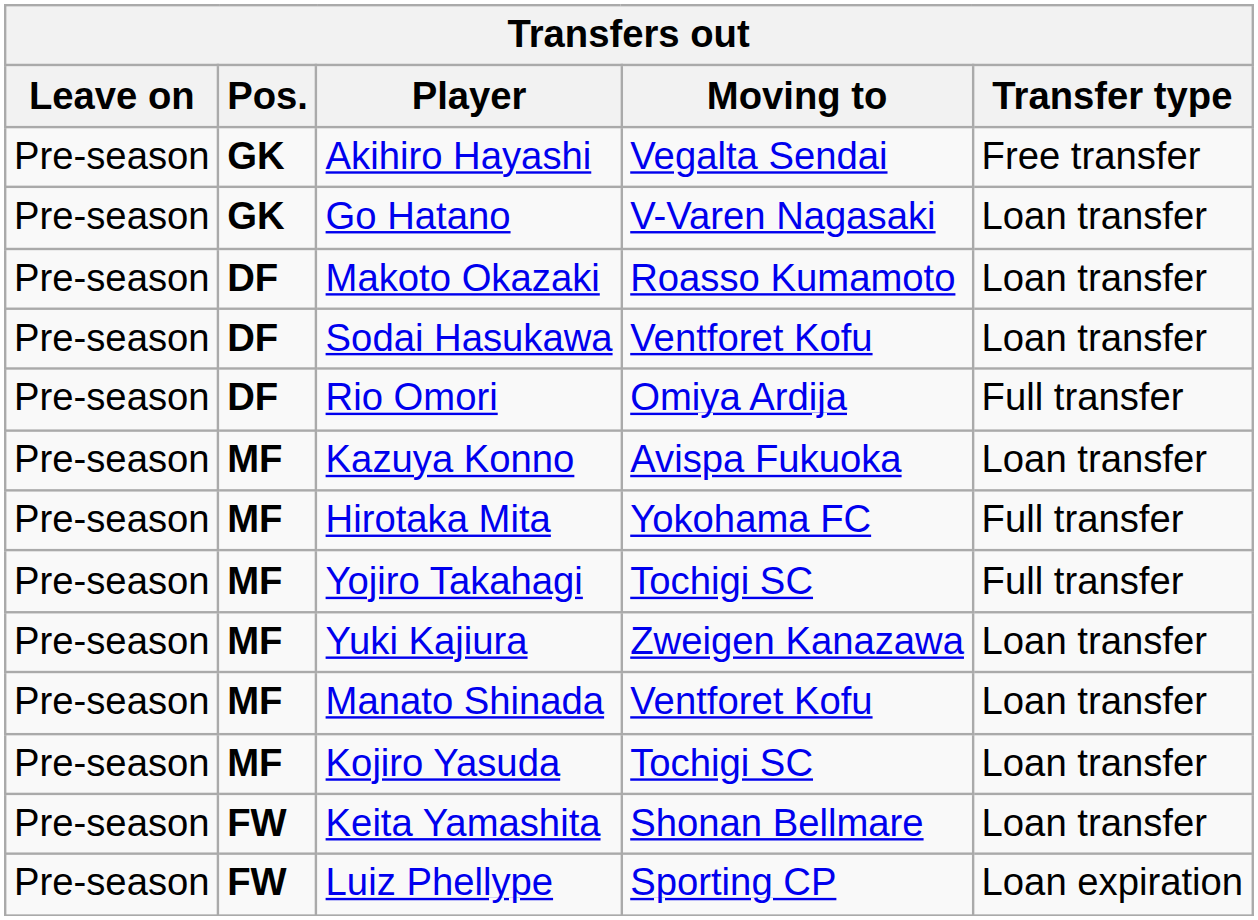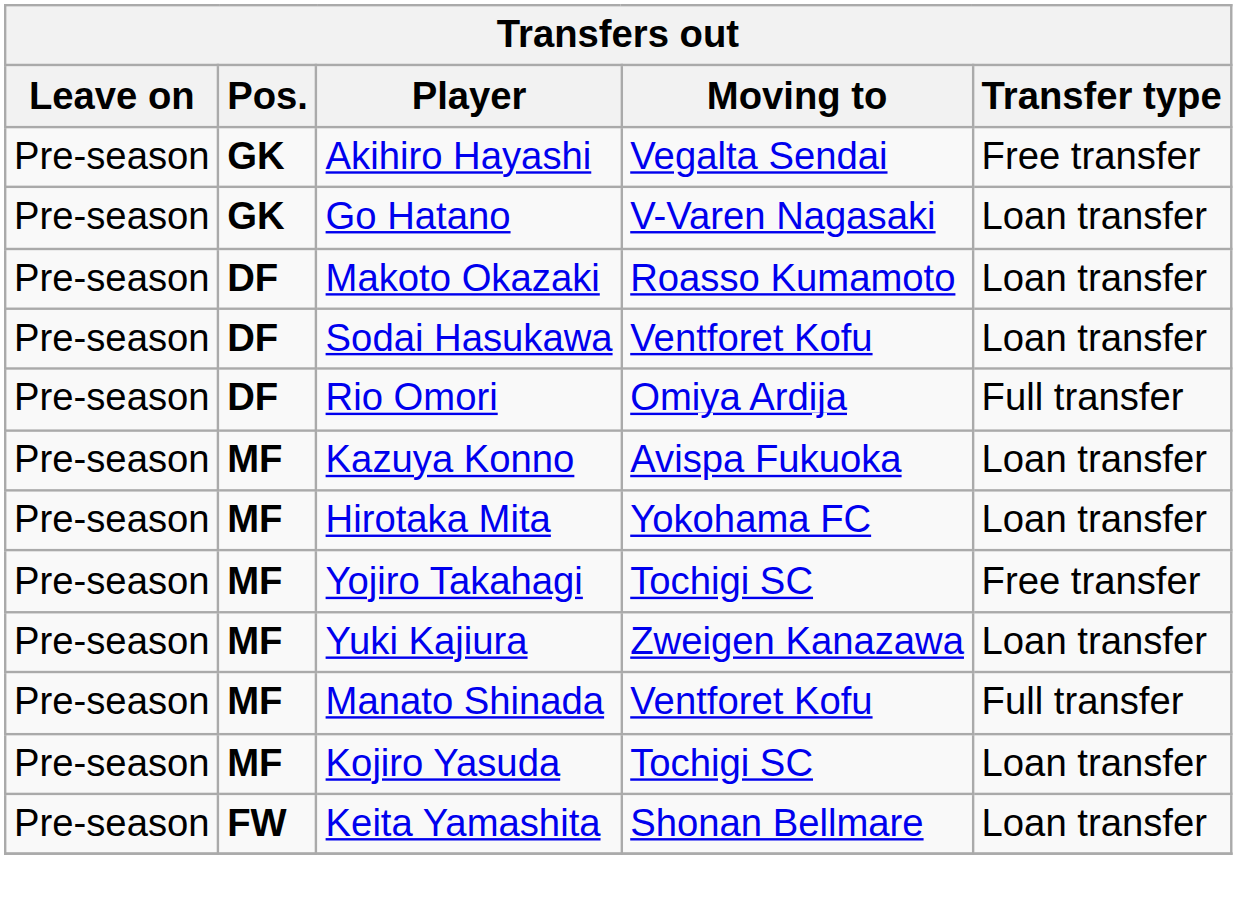(1083, 519) Full transfer -> (1094, 519) Loan transfer
(1083, 580) Full transfer -> (1091, 580) Free transfer
(1094, 701) Loan transfer -> (1083, 701) Full transfer
- row: (439, 883)
